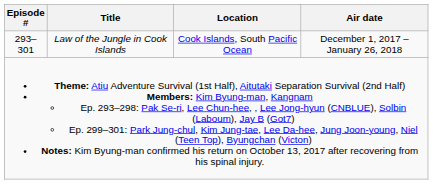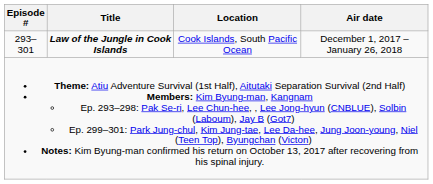(110, 44) normal -> (110, 44) bold
